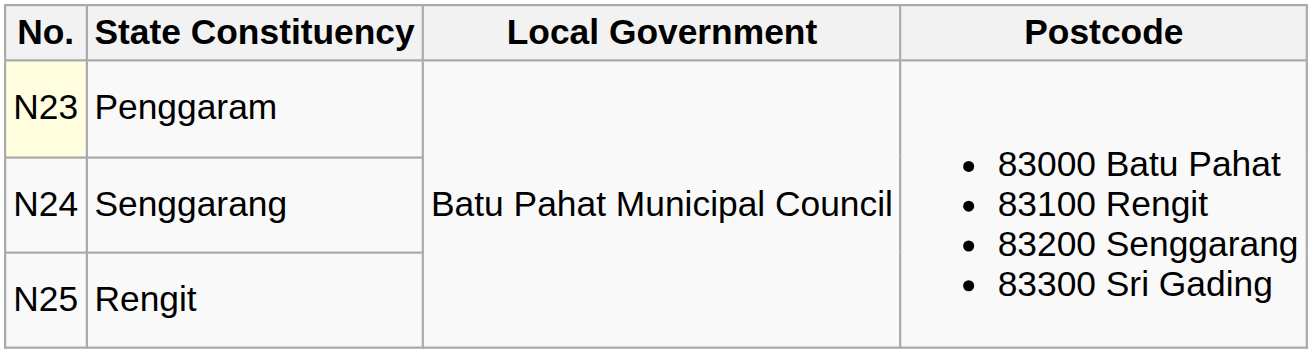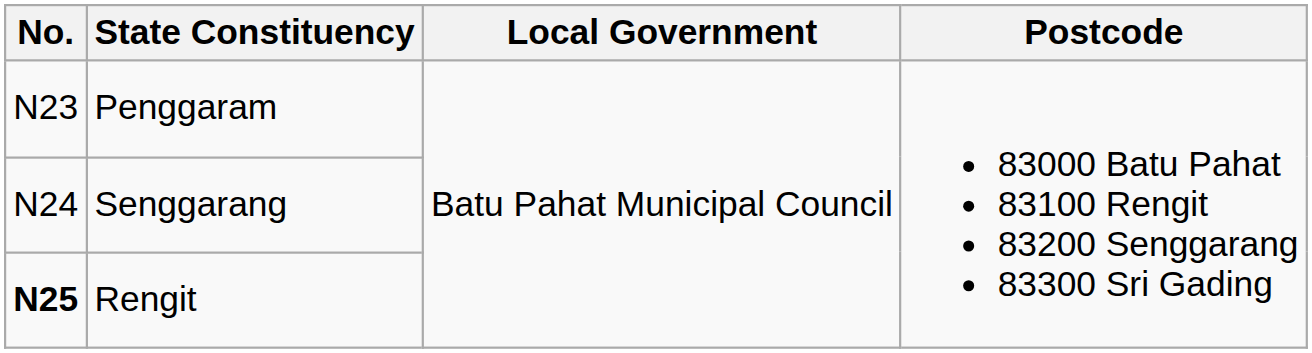(46, 108) lightyellow background -> (46, 108) no background
(46, 298) normal -> (46, 298) bold
